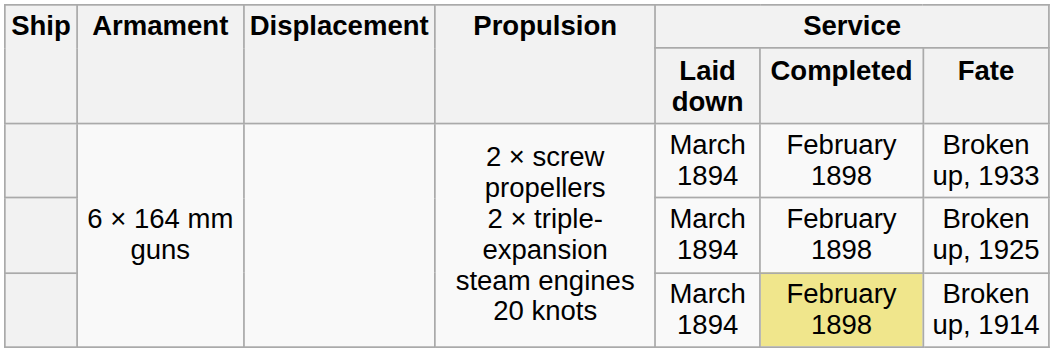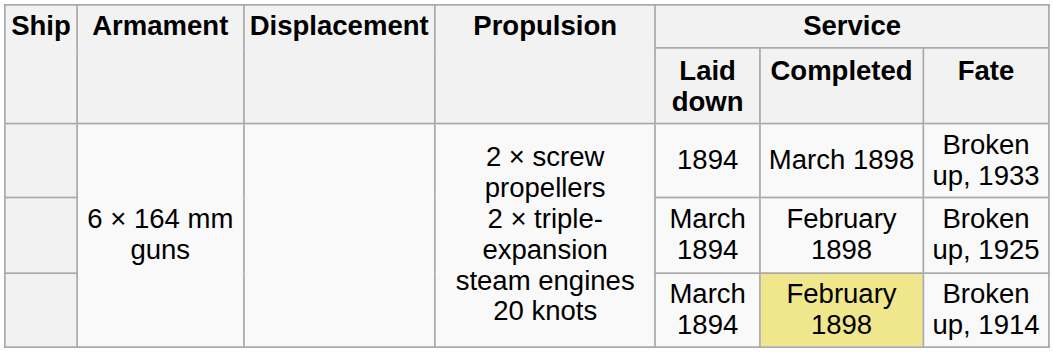(708, 160) March 1894 -> (708, 160) 1894
(842, 160) February 1898 -> (842, 160) March 1898
